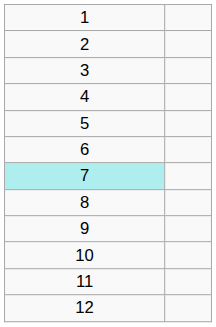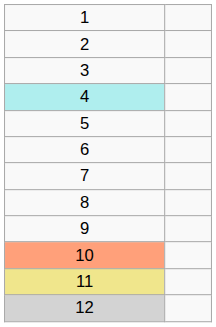(85, 96) no background -> (85, 96) paleturquoise background
(85, 176) paleturquoise background -> (85, 176) no background
(85, 255) no background -> (85, 255) lightsalmon background
(85, 281) no background -> (85, 281) khaki background
(85, 307) no background -> (85, 307) lightgrey background
